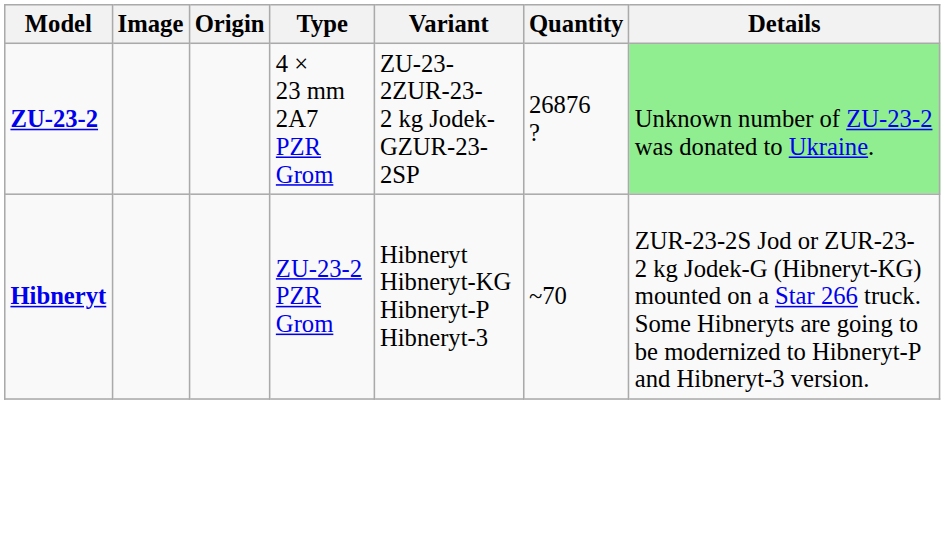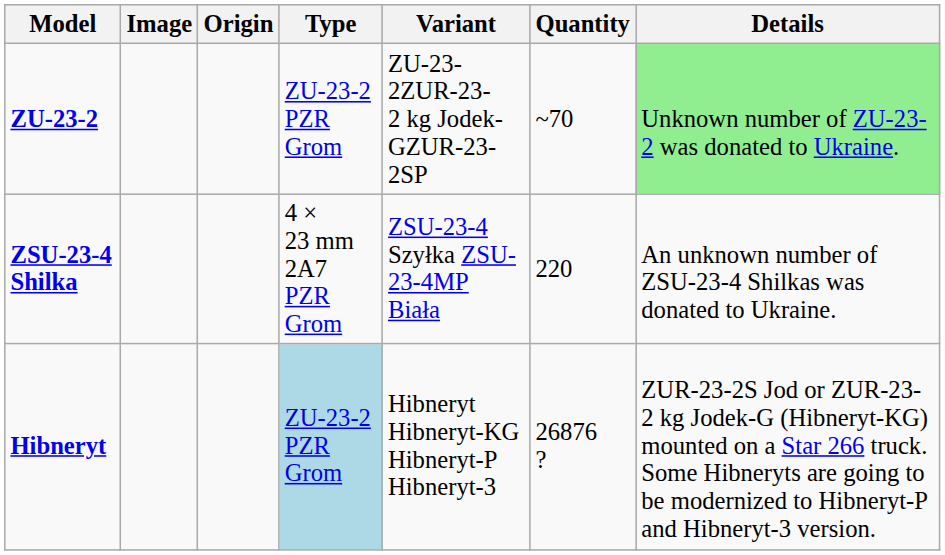(310, 118) 4 × 23 mm 2A7 PZR Grom -> (328, 118) ZU-23-2 PZR Grom
(560, 118) 26876 ? -> (554, 118) ~70
+ row: (61, 268)
(319, 296) no background -> (328, 446) lightblue background
(548, 296) ~70 -> (566, 446) 26876 ?
